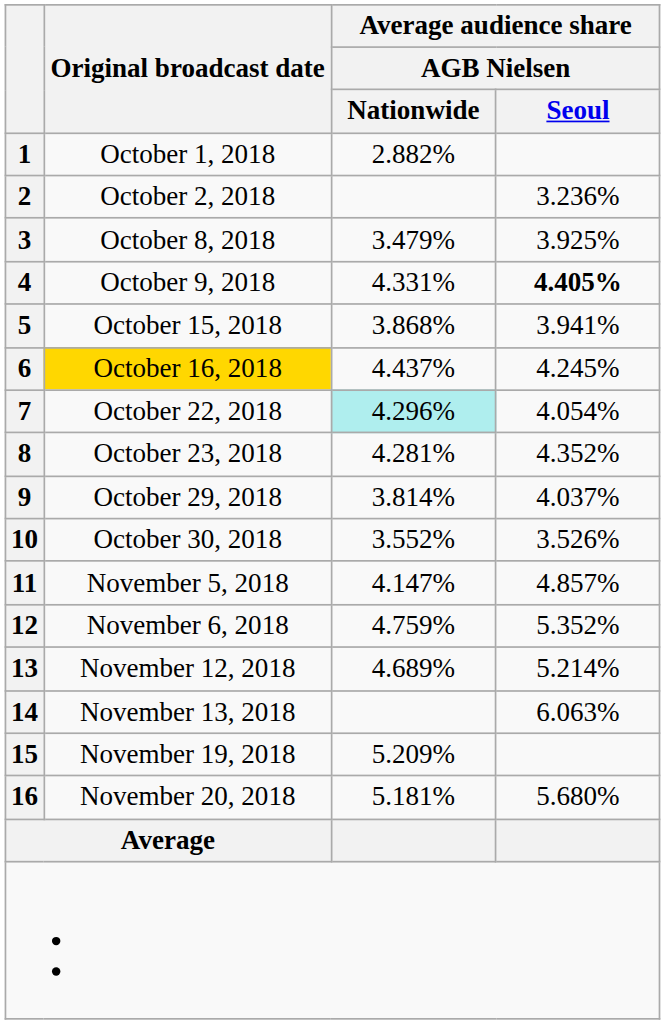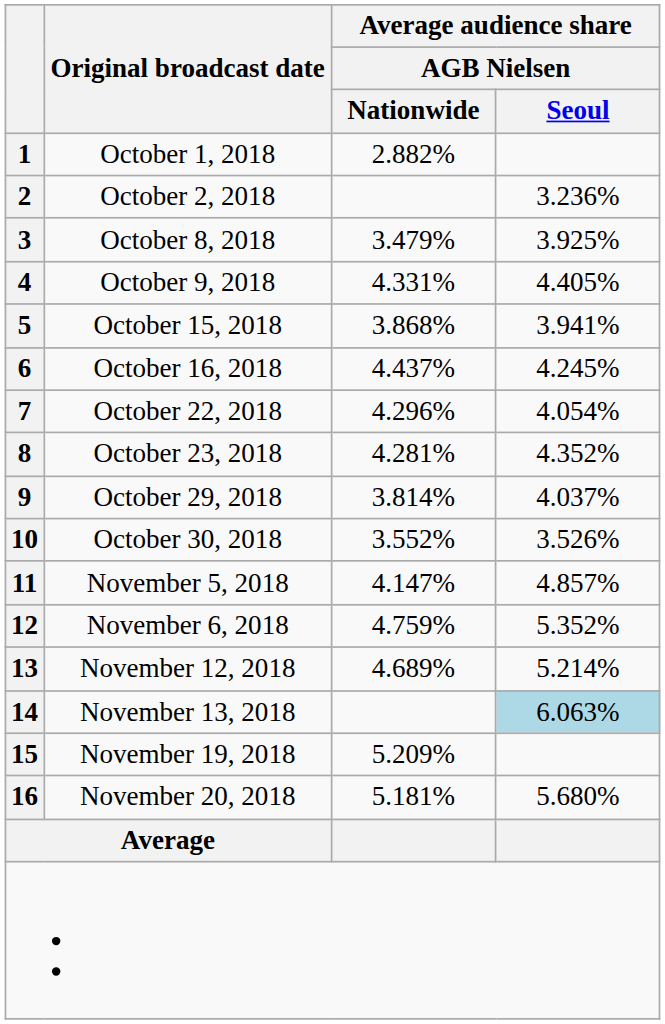(578, 282) bold -> (578, 282) normal
(188, 368) gold background -> (188, 368) no background
(413, 411) paleturquoise background -> (413, 411) no background
(578, 711) no background -> (578, 711) lightblue background
